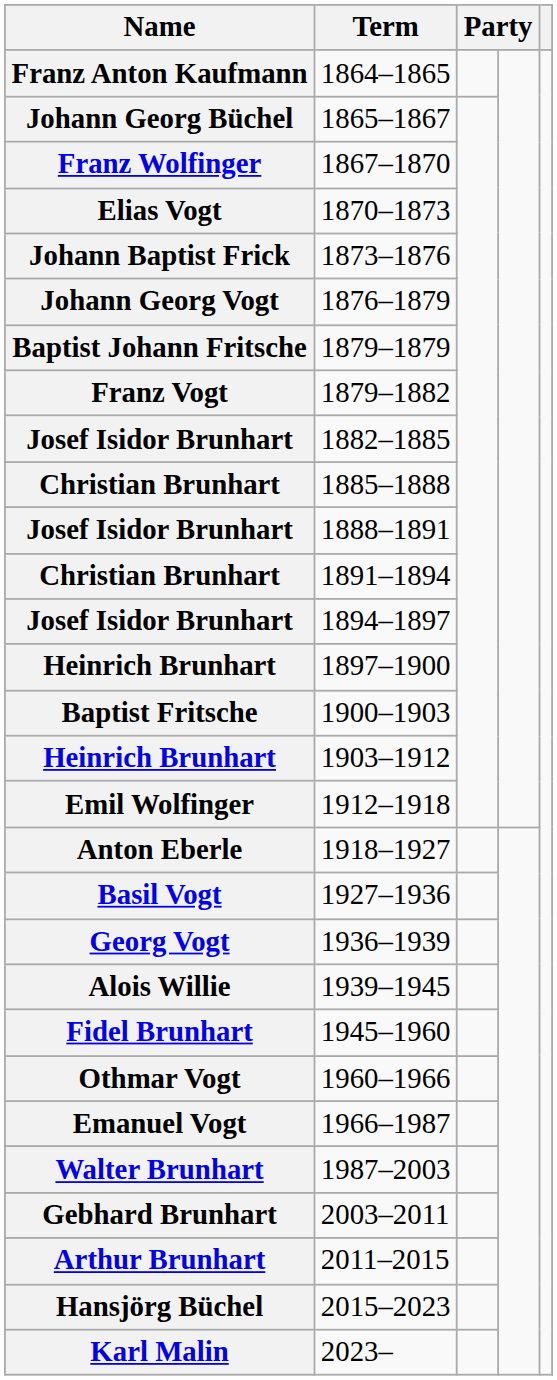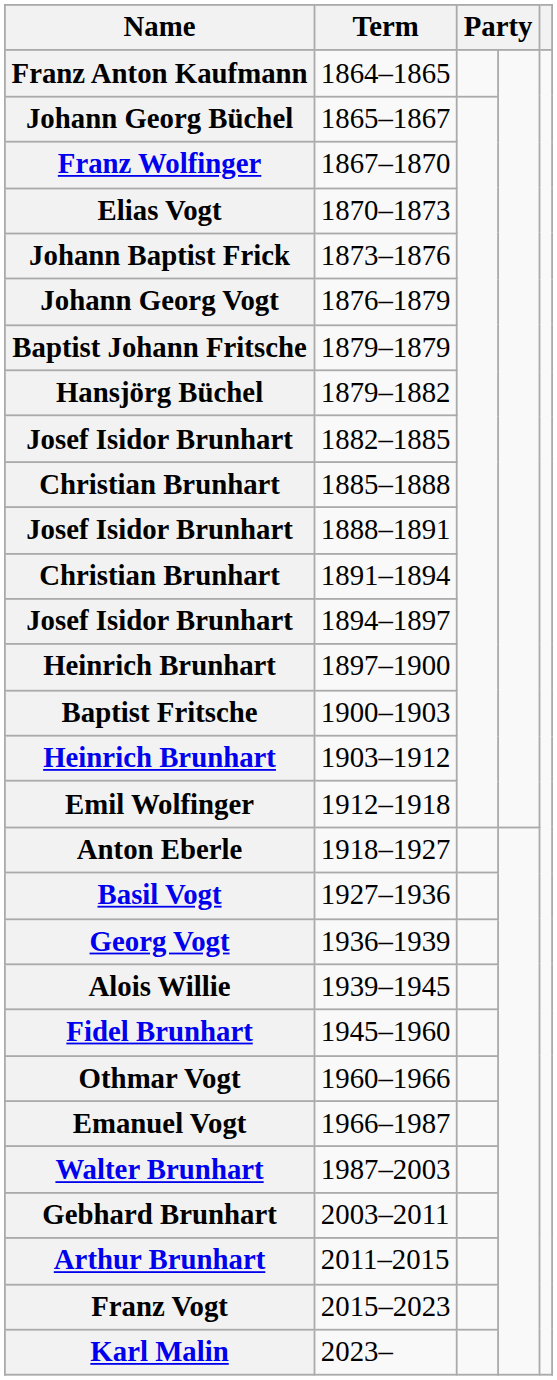(160, 392) Franz Vogt -> (160, 392) Hansjörg Büchel
(160, 1306) Hansjörg Büchel -> (160, 1306) Franz Vogt
